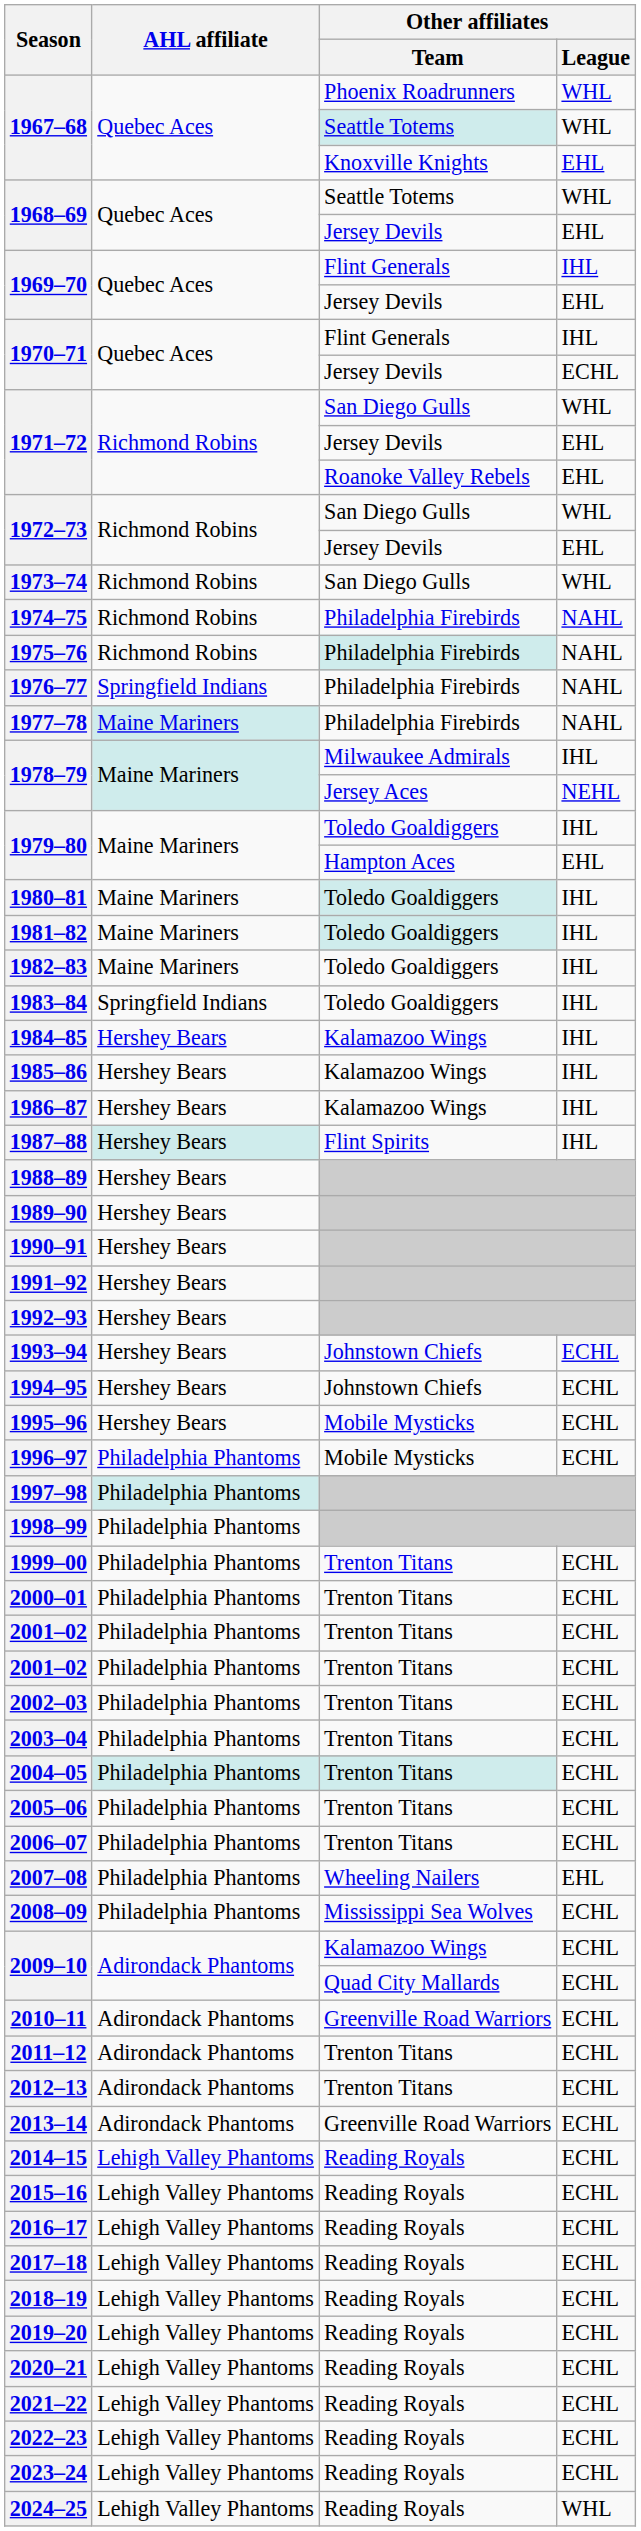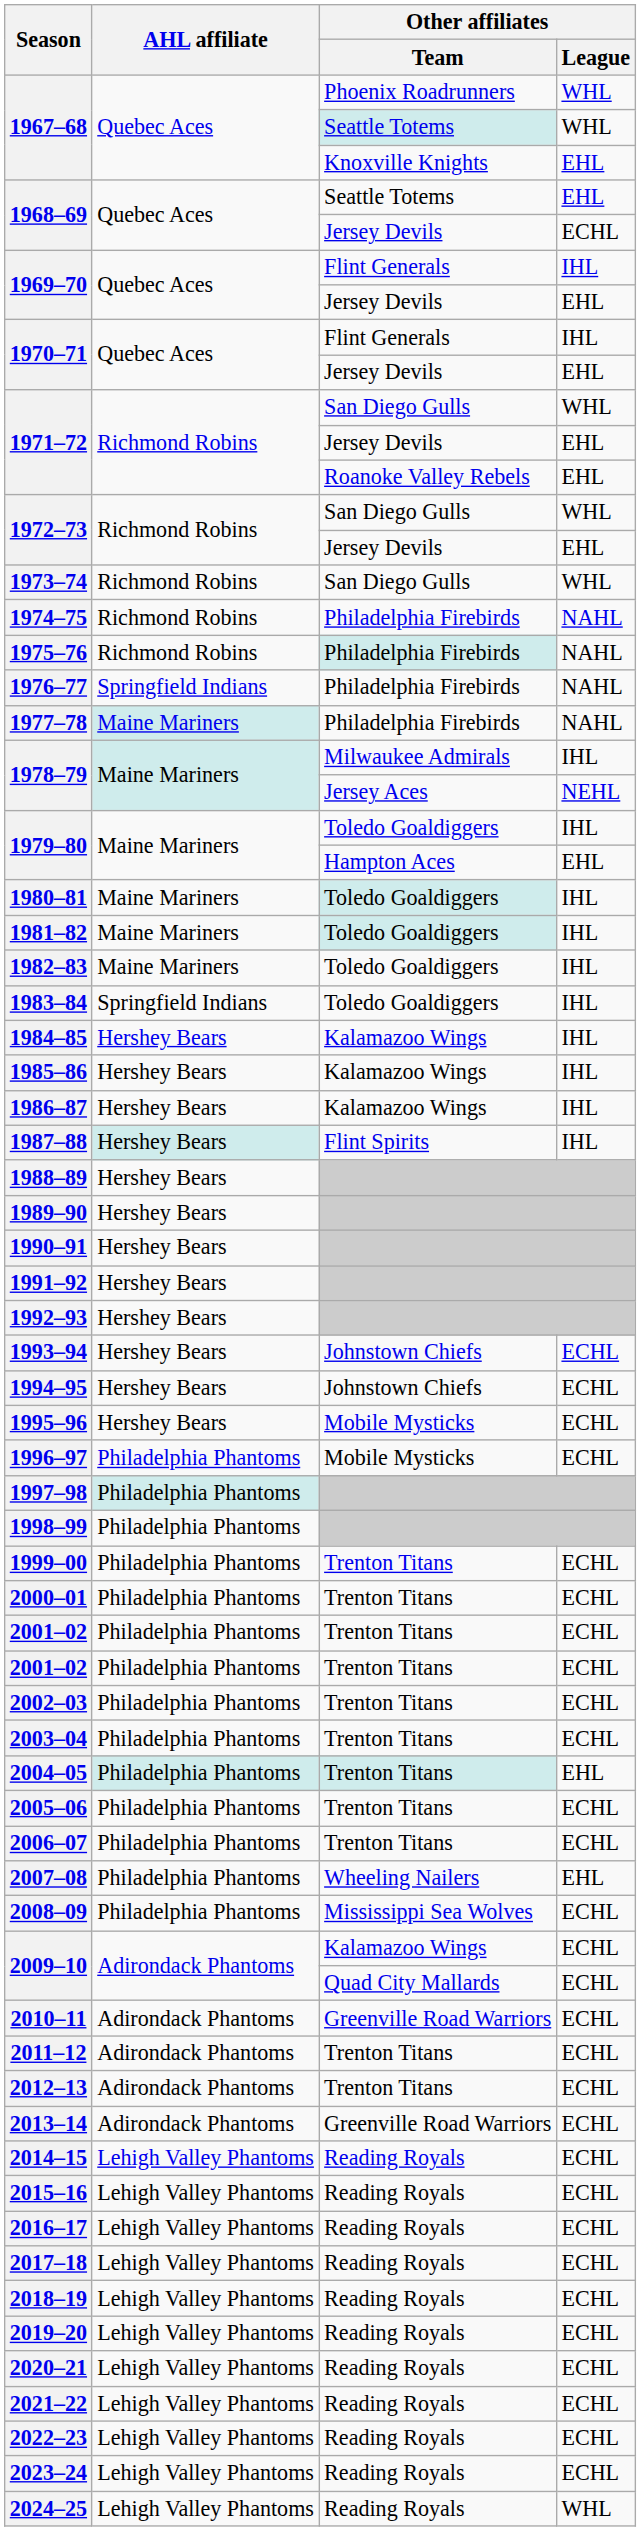(587, 197) WHL -> (583, 197) EHL
(583, 232) EHL -> (590, 232) ECHL
(590, 372) ECHL -> (583, 372) EHL
(590, 1772) ECHL -> (583, 1772) EHL
